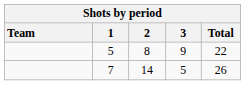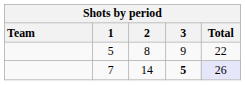(183, 70) normal -> (183, 70) bold
(221, 70) no background -> (221, 70) lavender background
